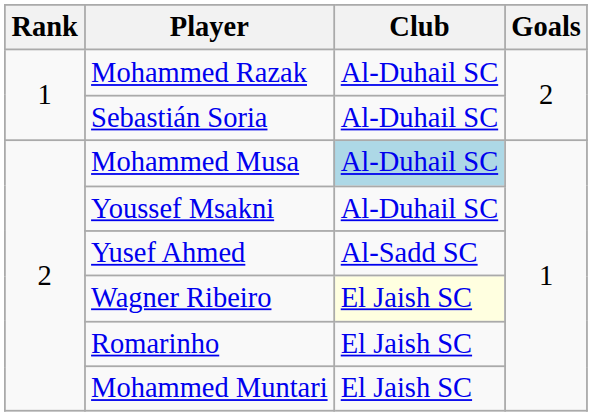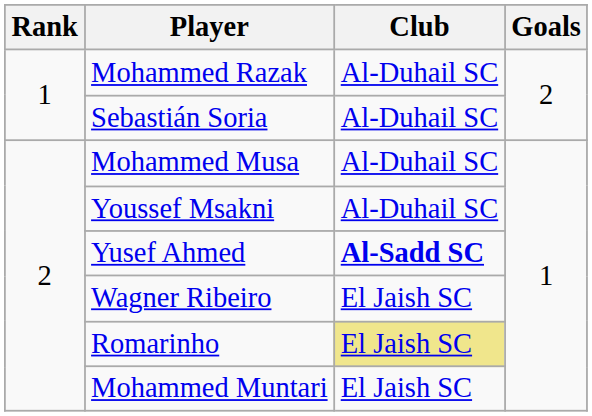(419, 162) lightblue background -> (419, 162) no background
(409, 252) normal -> (412, 252) bold
(406, 298) lightyellow background -> (406, 298) no background
(406, 343) no background -> (406, 343) khaki background
